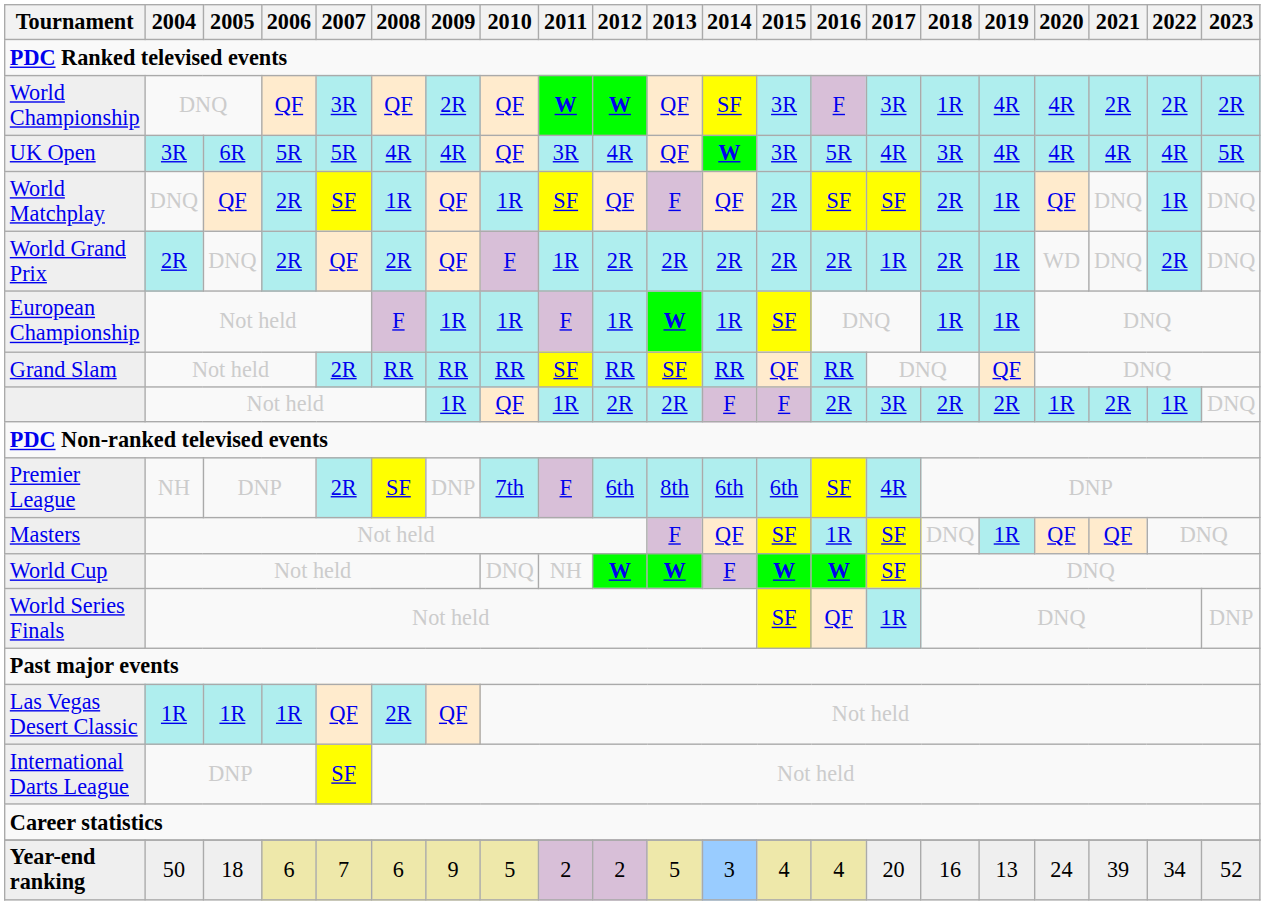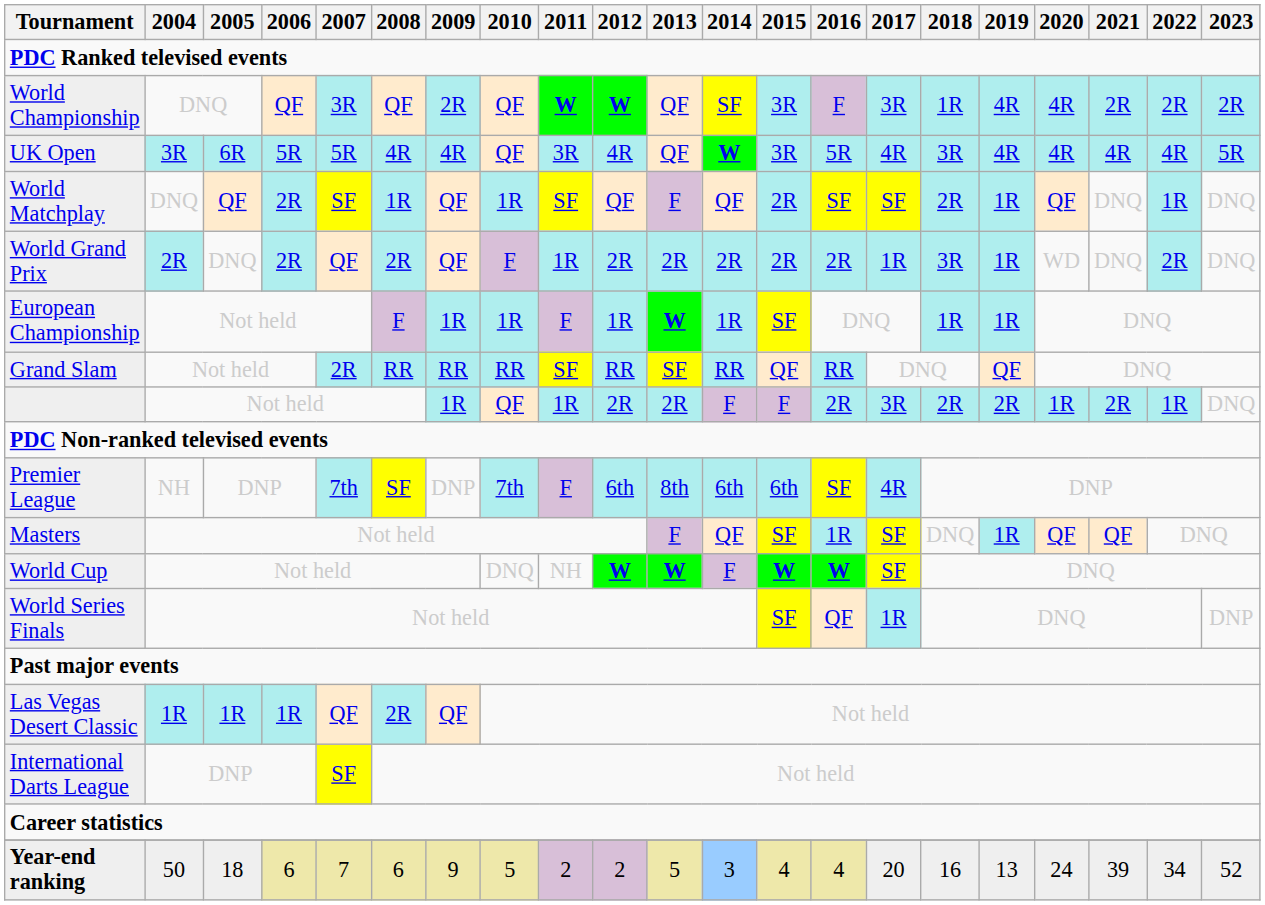(950, 261) 2R -> (950, 261) 3R
(344, 487) 2R -> (344, 487) 7th
